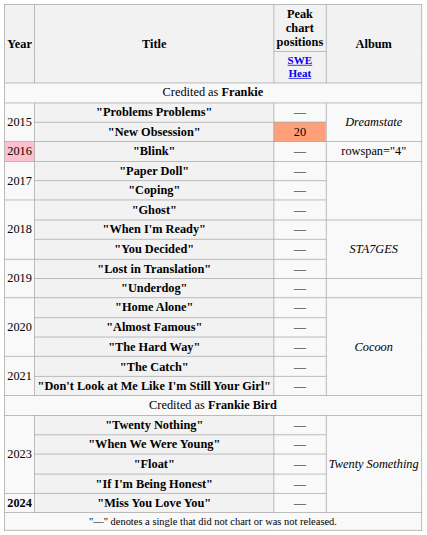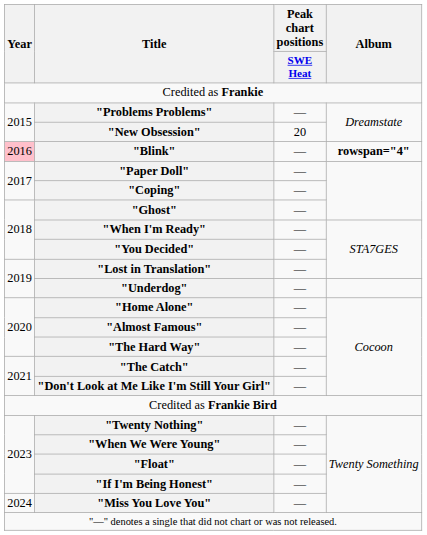(300, 131) lightsalmon background -> (300, 131) no background
(374, 151) normal -> (374, 151) bold
(20, 503) bold -> (20, 503) normal
